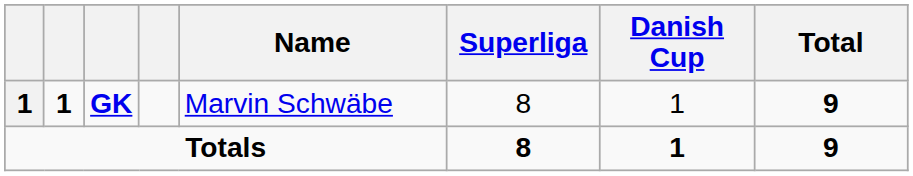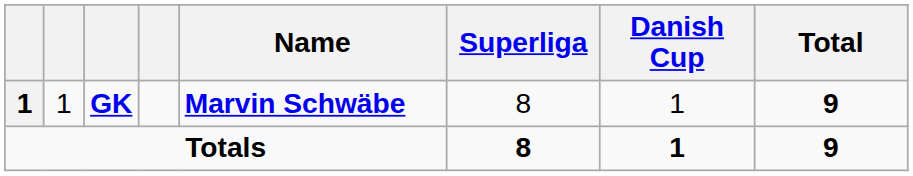(64, 103) bold -> (64, 103) normal
(289, 103) normal -> (295, 103) bold
